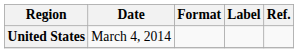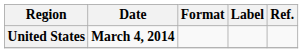(131, 36) normal -> (133, 36) bold
